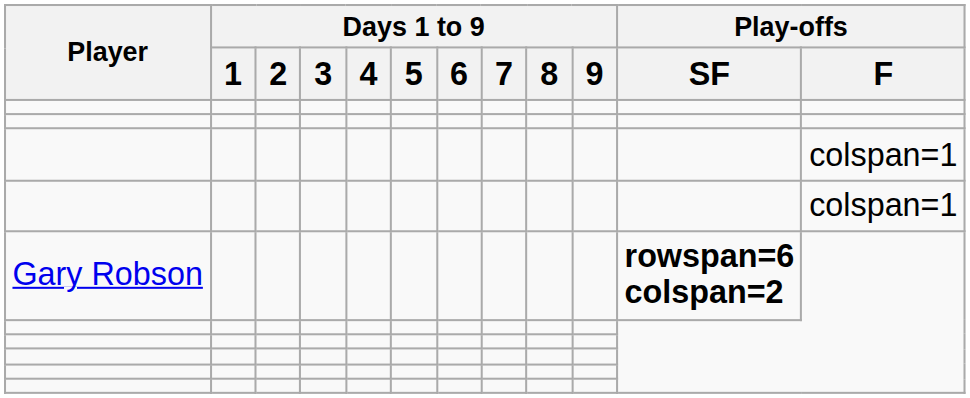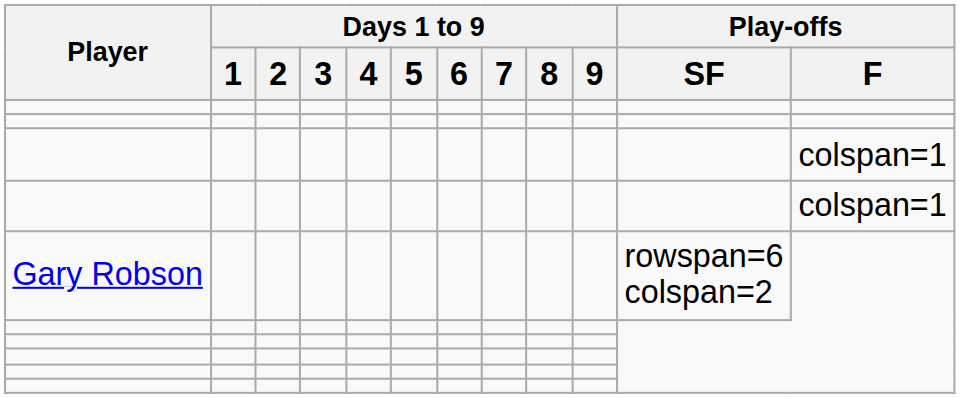(709, 274) bold -> (704, 274) normal
